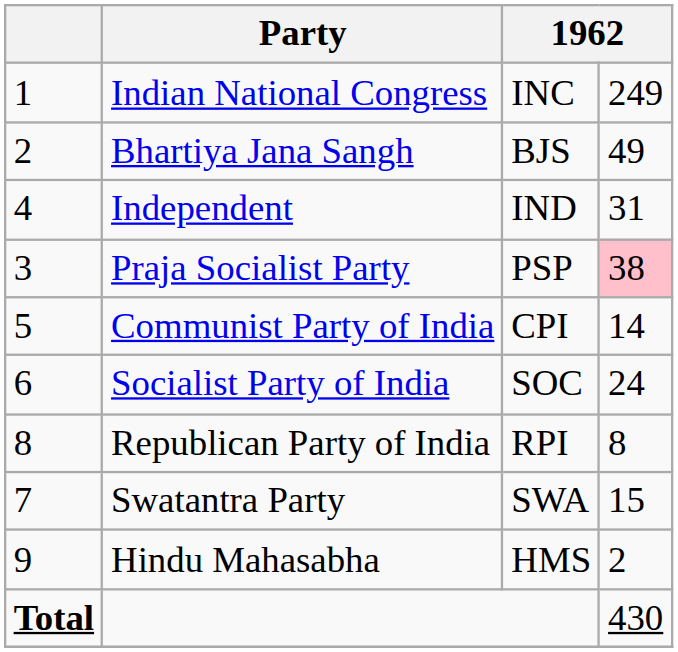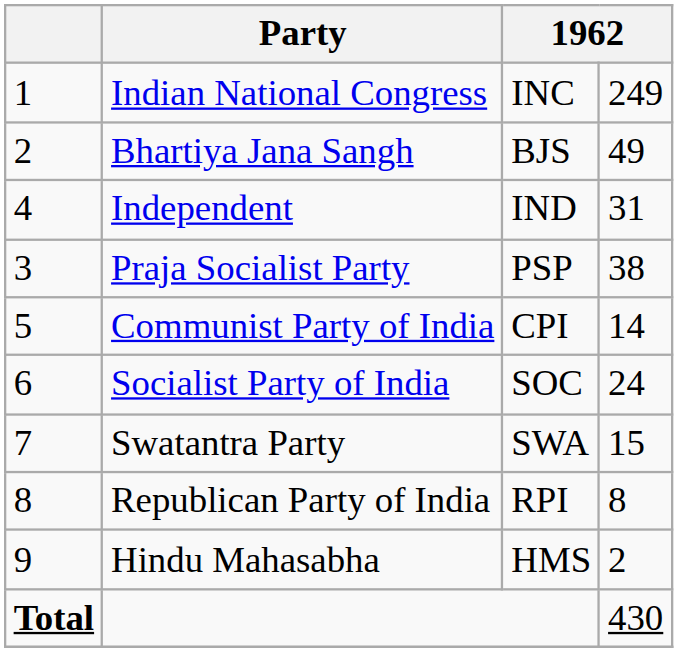(626, 267) pink background -> (626, 267) no background
rows swapped: (228, 500) <-> (301, 442)
